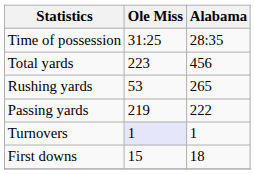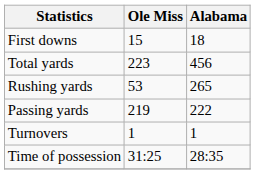rows swapped: (42, 156) <-> (64, 40)
(131, 133) lavender background -> (131, 133) no background
